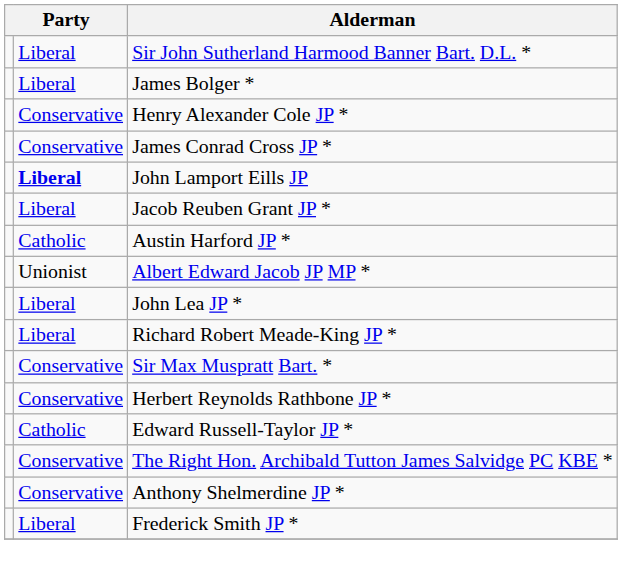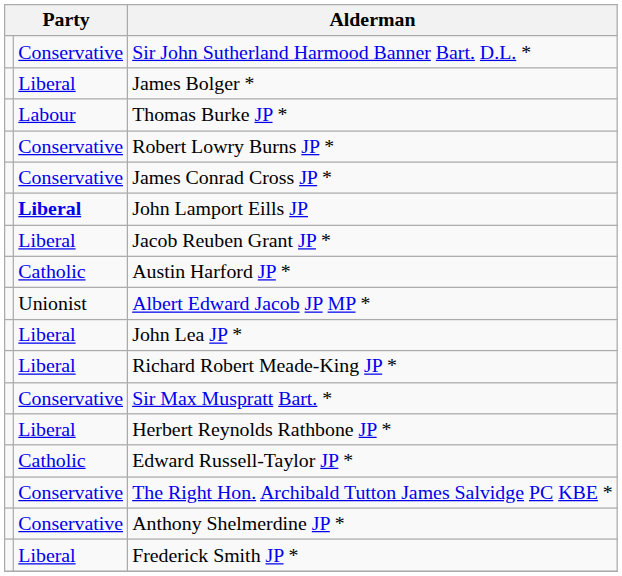(47, 51) Liberal -> (71, 51) Conservative
+ row: (210, 114)
+ row: (233, 146)
- row: (240, 114)
(71, 397) Conservative -> (47, 429) Liberal
